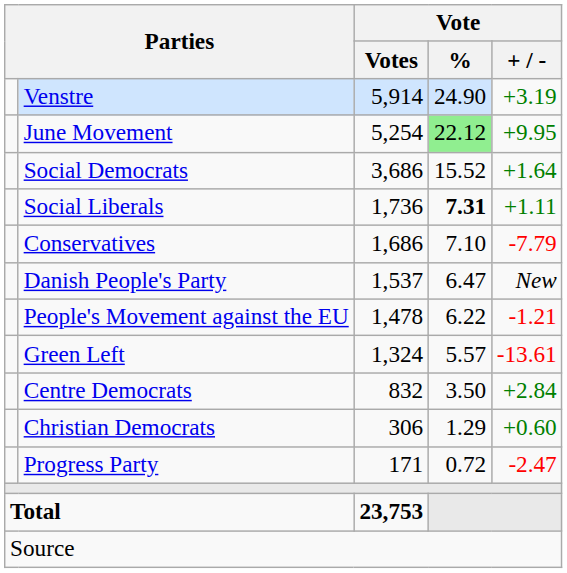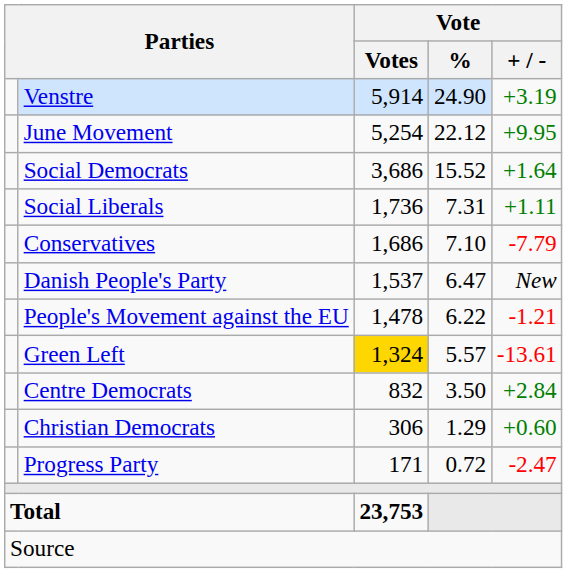(460, 133) lightgreen background -> (460, 133) no background
(466, 206) bold -> (466, 206) normal
(397, 354) no background -> (397, 354) gold background
